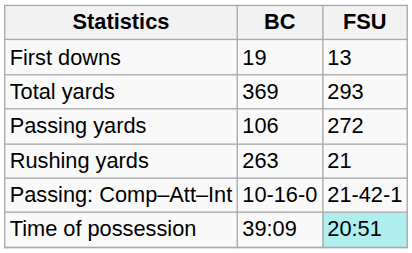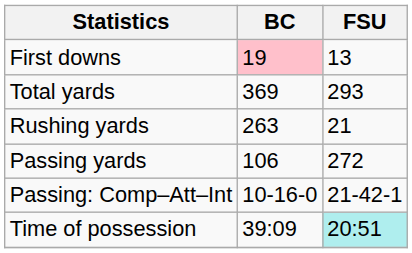(254, 57) no background -> (254, 57) pink background
rows swapped: (79, 160) <-> (78, 126)
